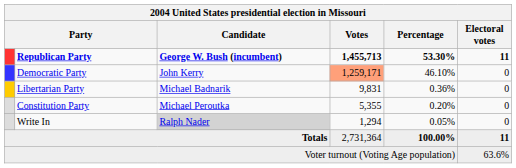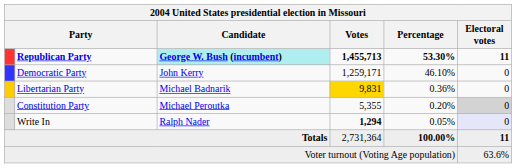(221, 57) no background -> (221, 57) paleturquoise background
(362, 73) lightsalmon background -> (362, 73) no background
(370, 89) no background -> (370, 89) gold background
(507, 105) no background -> (507, 105) lightgrey background
(184, 122) lightgrey background -> (184, 122) no background
(370, 122) normal -> (370, 122) bold
(507, 122) no background -> (507, 122) lavender background
